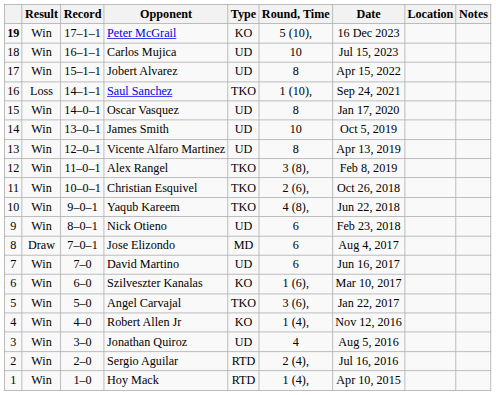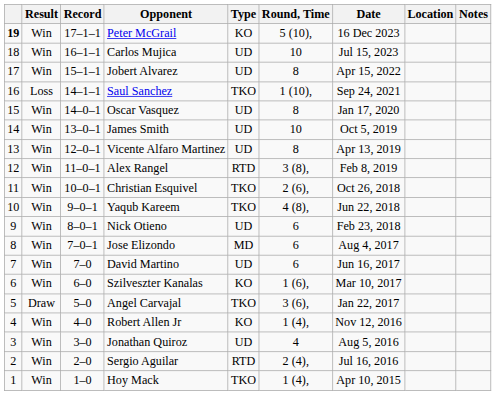(244, 168) TKO -> (244, 168) RTD
(41, 245) Draw -> (42, 245) Win
(42, 303) Win -> (41, 303) Draw
(244, 380) RTD -> (244, 380) TKO
